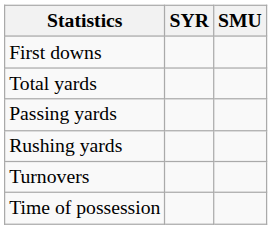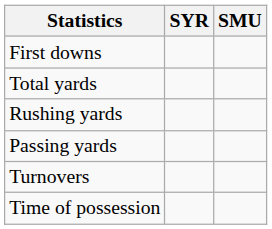rows swapped: (66, 145) <-> (63, 114)
